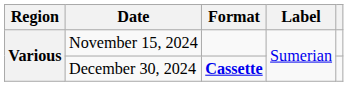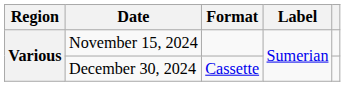(234, 68) bold -> (232, 68) normal
